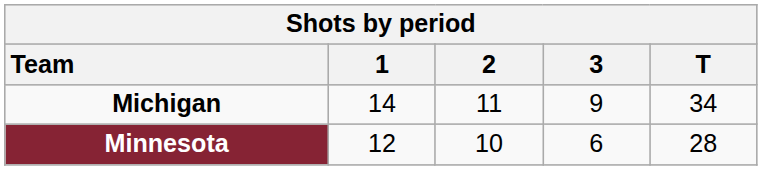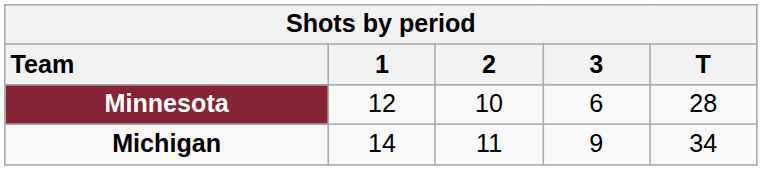rows swapped: (167, 104) <-> (167, 143)
